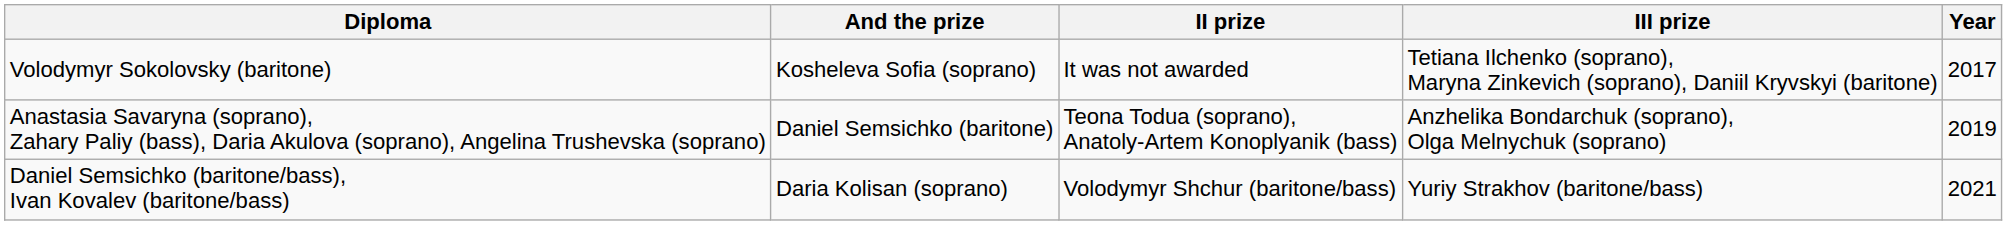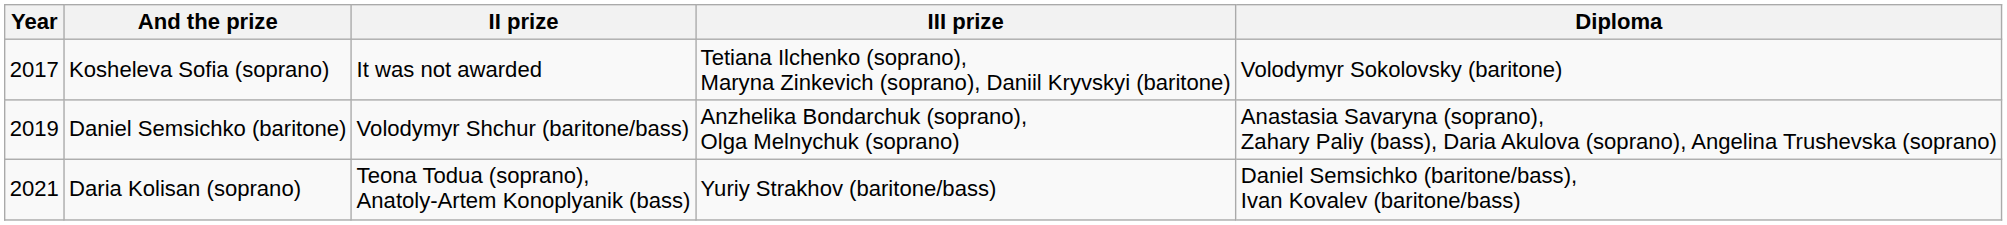columns swapped: (1972, 22) <-> (388, 22)
(1230, 129) Teona Todua (soprano), Anatoly-Artem Konoplyanik (bass) -> (523, 129) Volodymyr Shchur (baritone/bass)
(1230, 189) Volodymyr Shchur (baritone/bass) -> (524, 189) Teona Todua (soprano), Anatoly-Artem Konoplyanik (bass)
